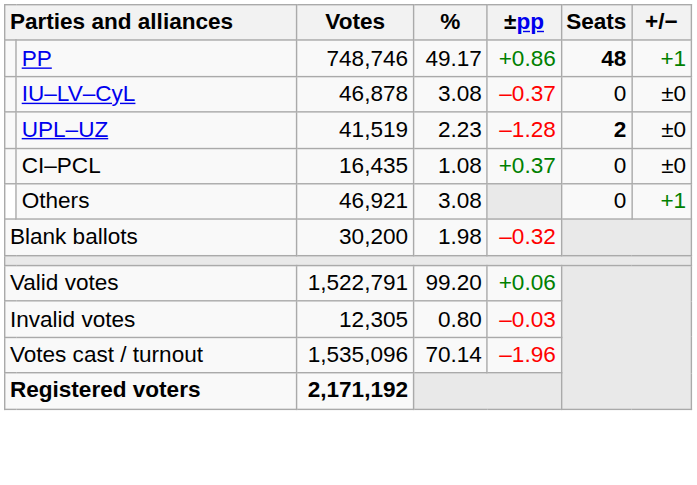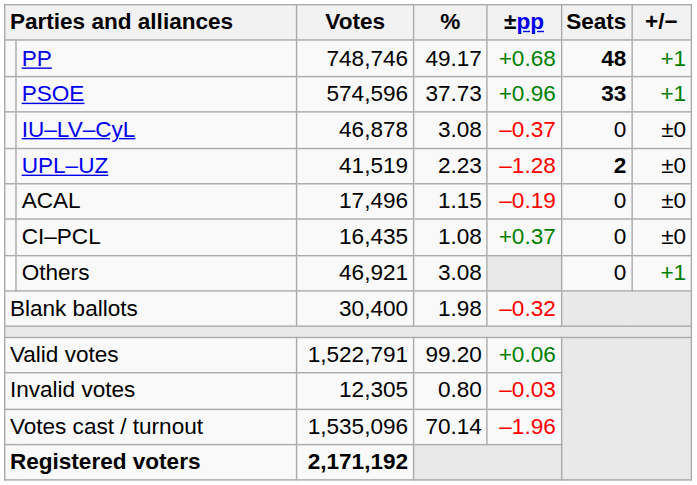(527, 58) +0.86 -> (527, 58) +0.68
+ row: (53, 93)
+ row: (51, 201)
(374, 237) 30,200 -> (374, 308) 30,400
